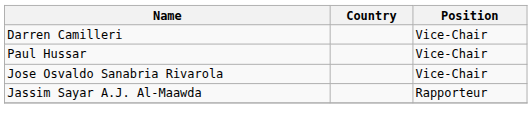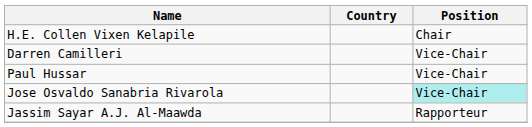+ row: (101, 35)
(451, 74) no background -> (451, 93) paleturquoise background
